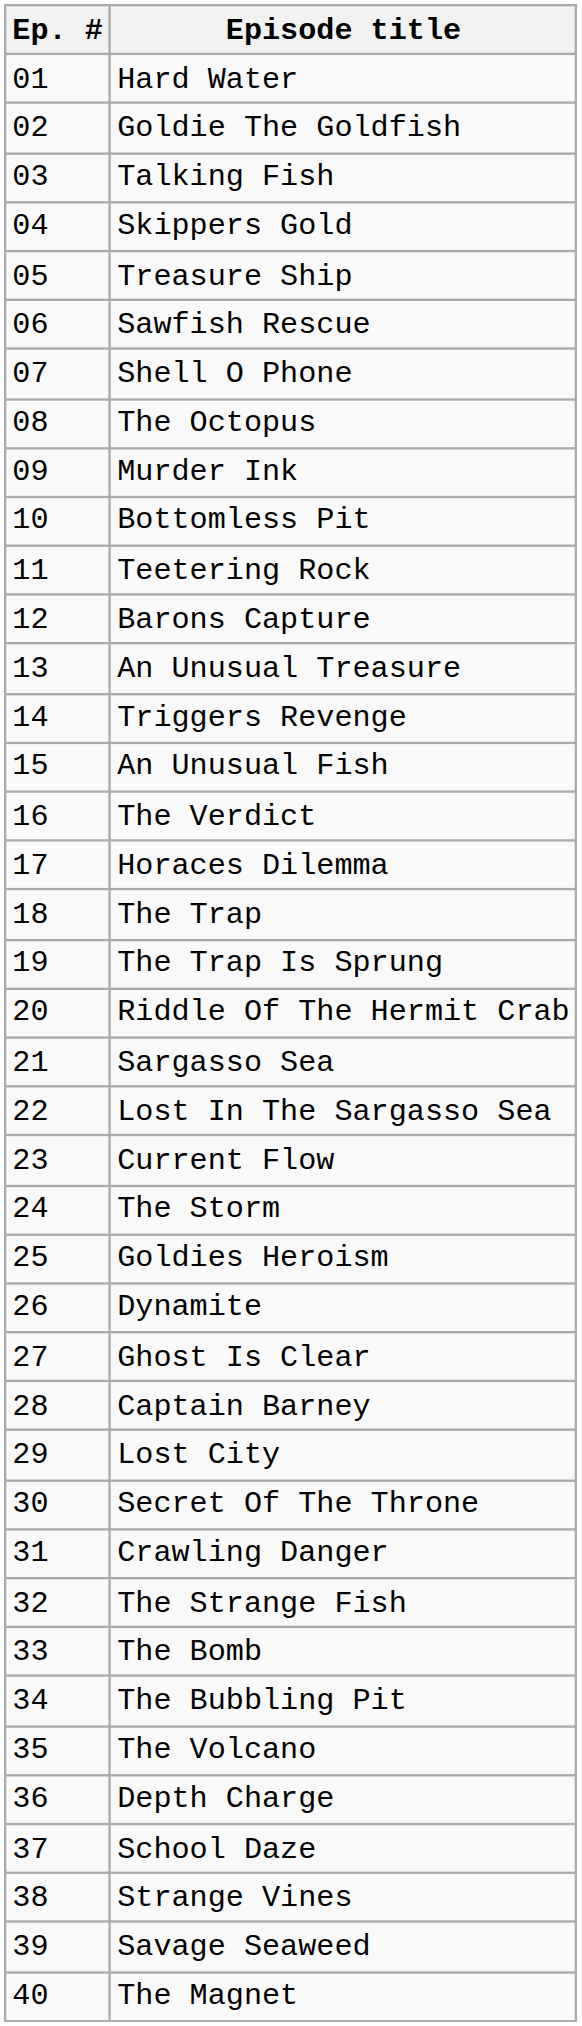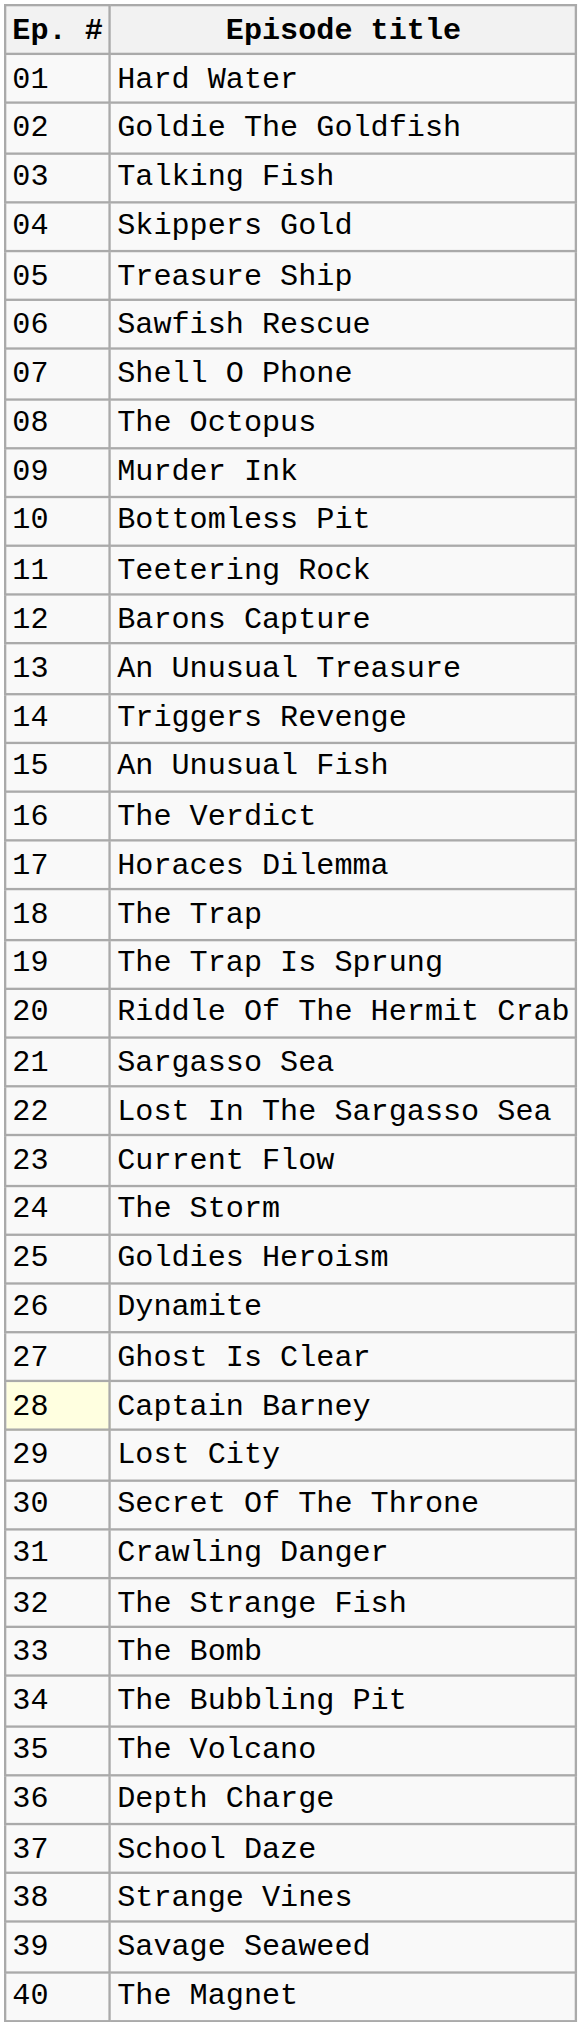(30, 1406) no background -> (30, 1406) lightyellow background
